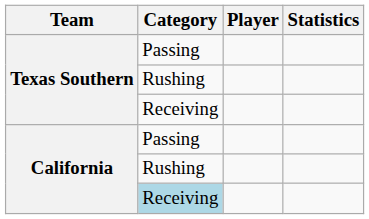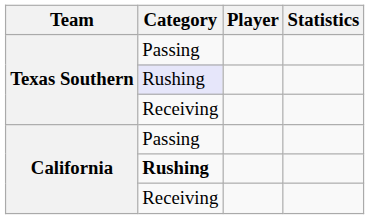(174, 79) no background -> (174, 79) lavender background
(174, 168) normal -> (176, 168) bold
(180, 198) lightblue background -> (180, 198) no background
